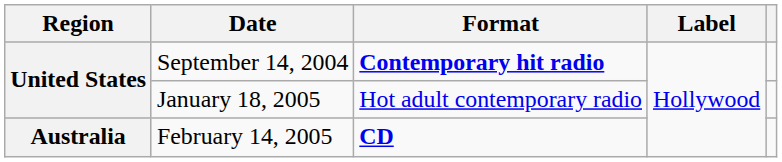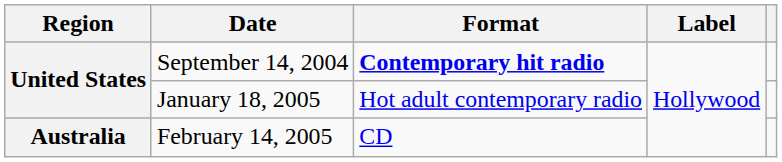(377, 136) bold -> (376, 136) normal
